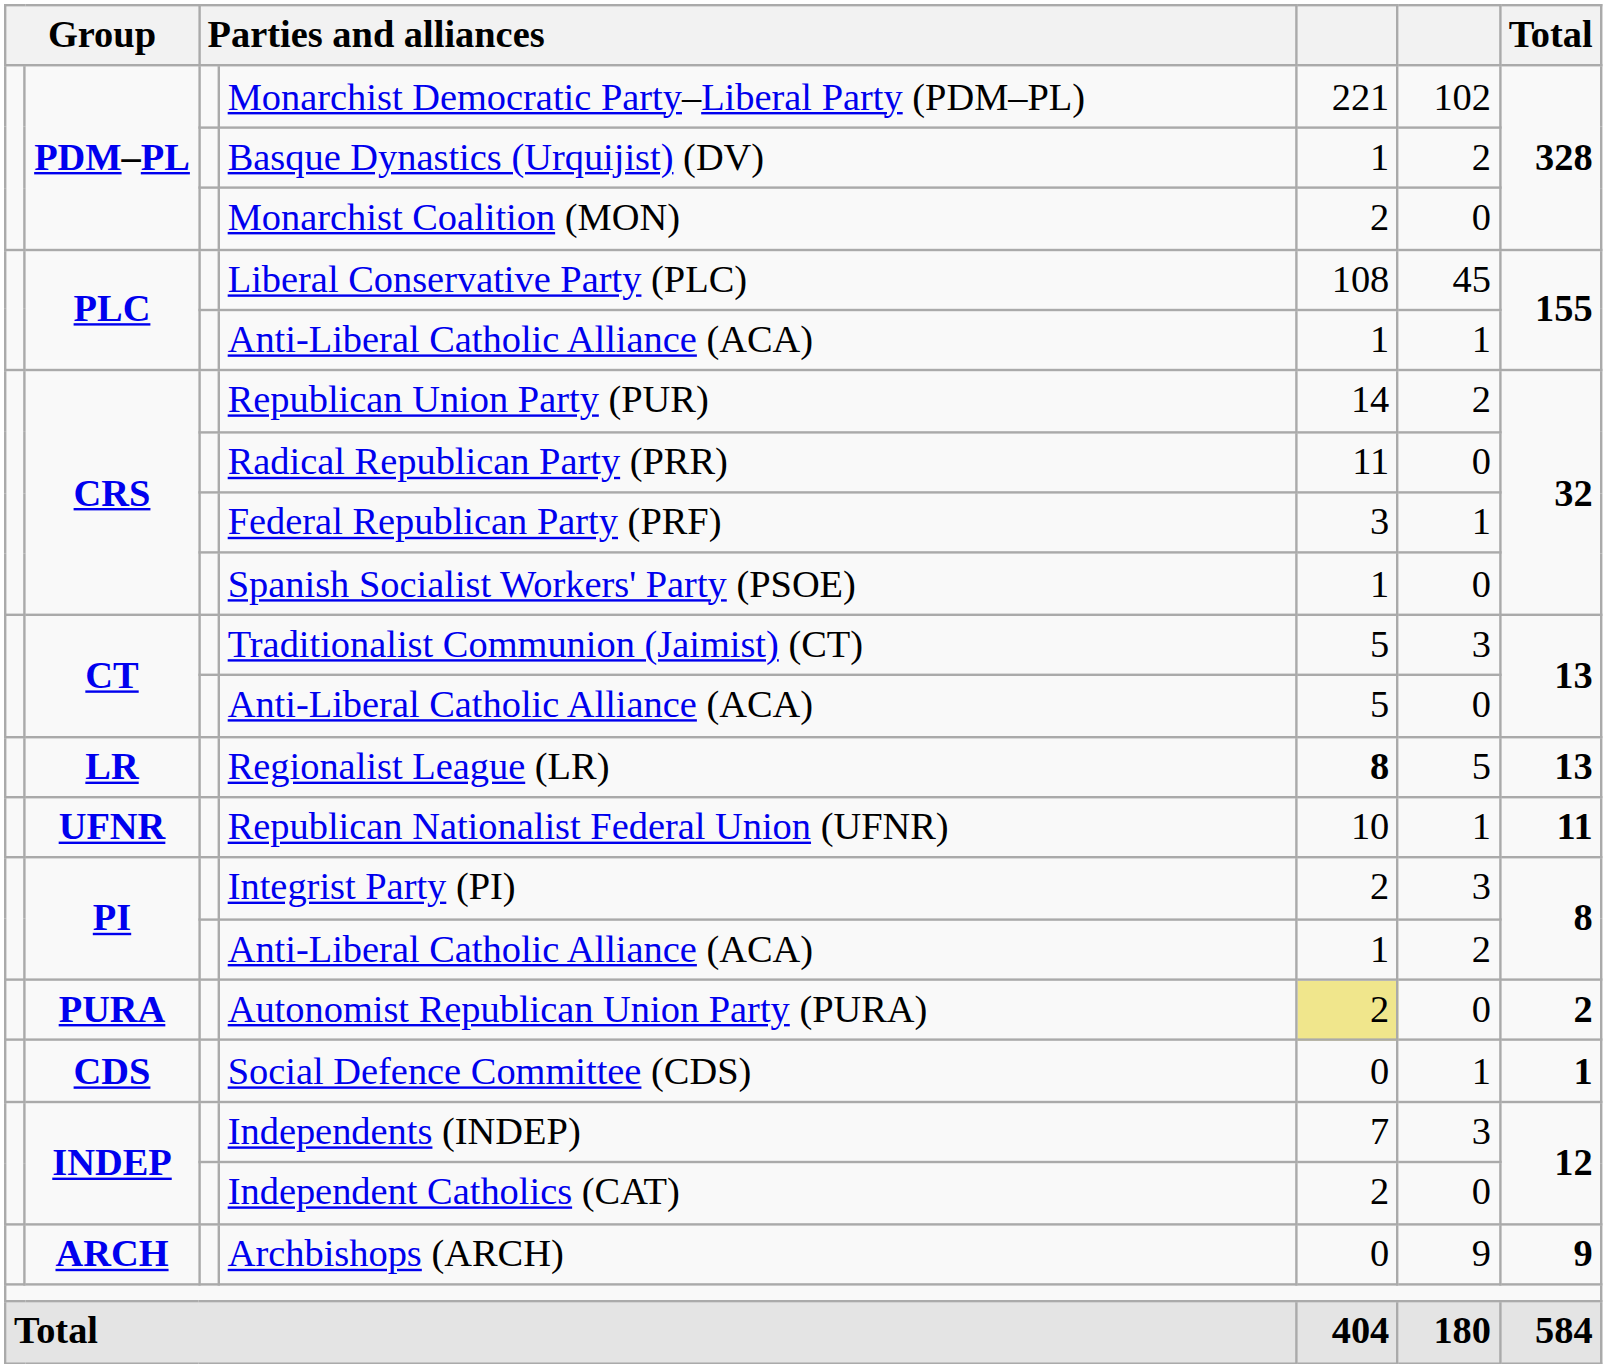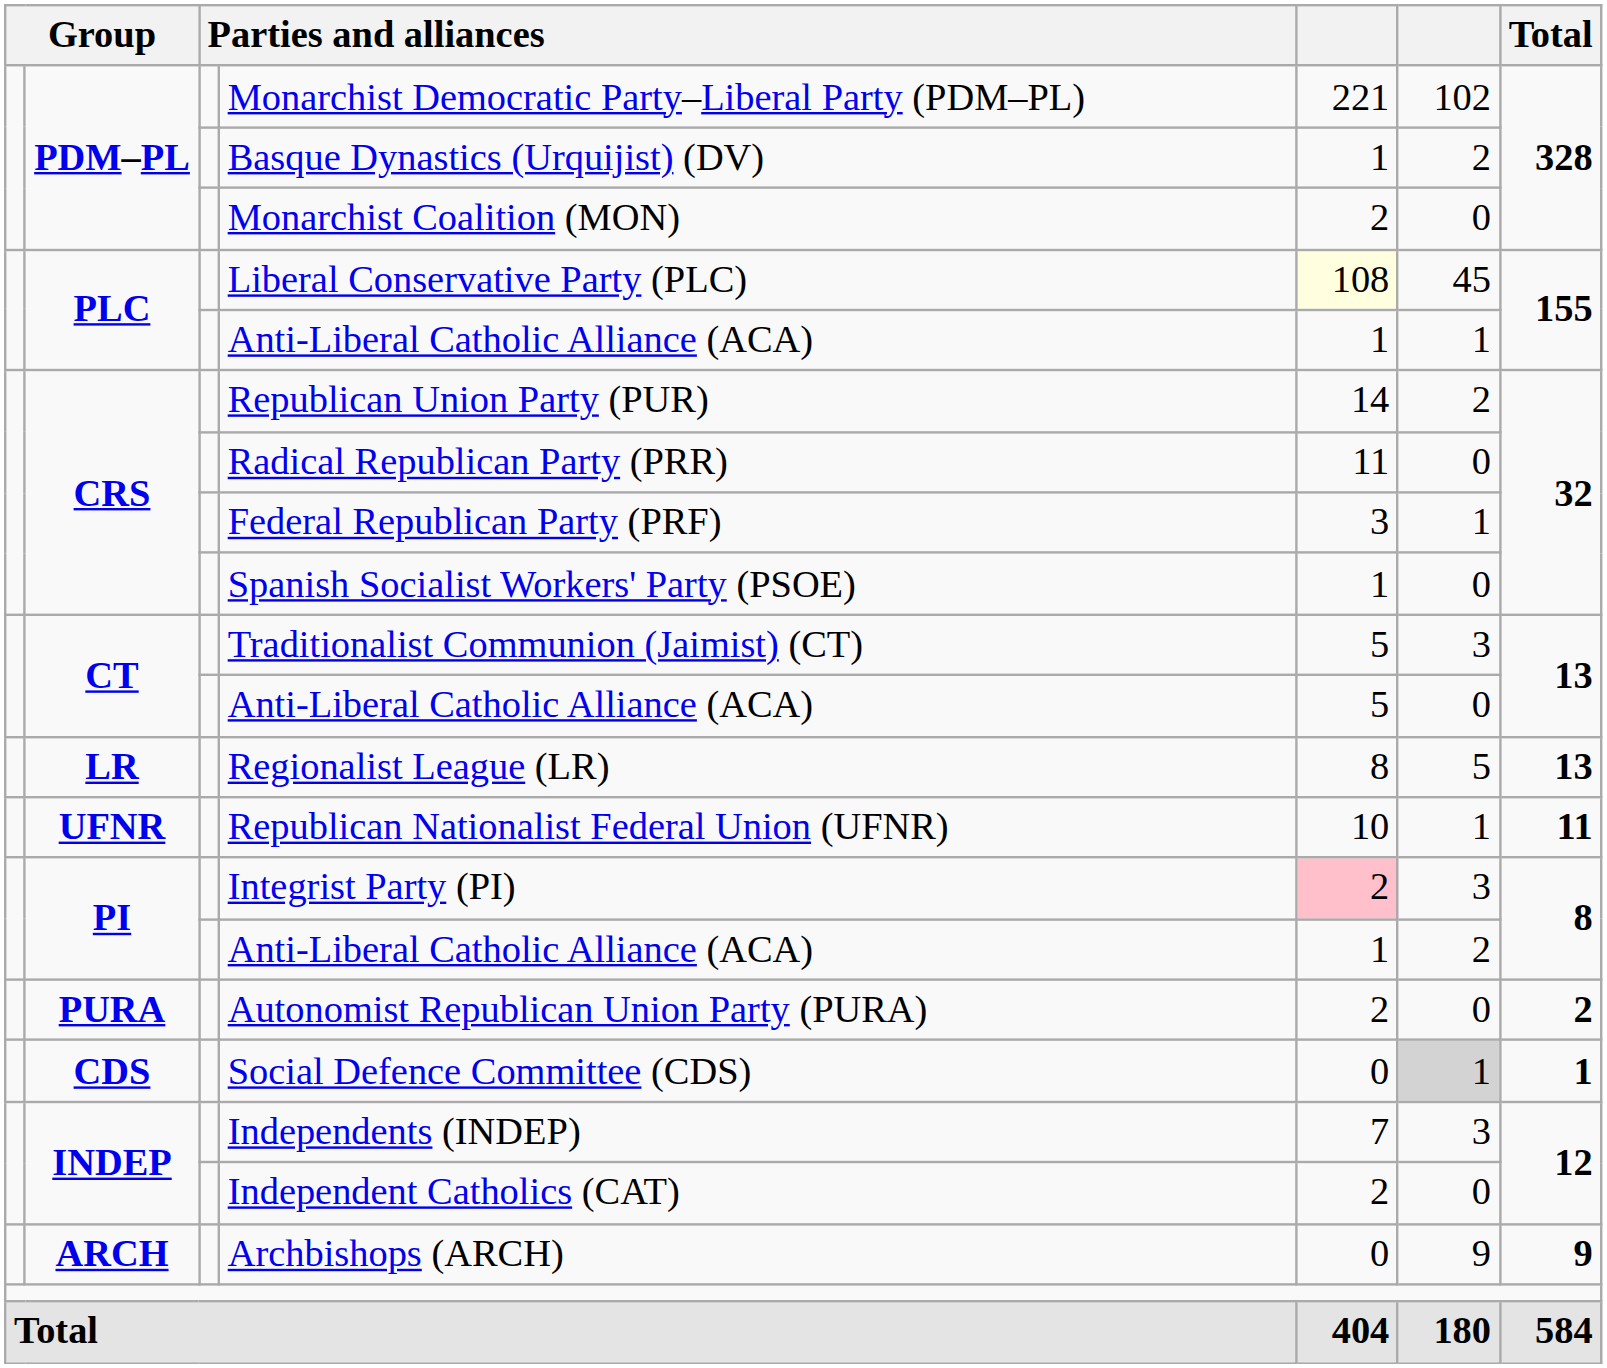(1360, 278) no background -> (1360, 278) lightyellow background
(1380, 765) bold -> (1380, 765) normal
(1380, 887) no background -> (1380, 887) pink background
(1380, 1009) khaki background -> (1380, 1009) no background
(1481, 1070) no background -> (1481, 1070) lightgrey background
